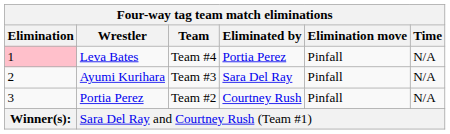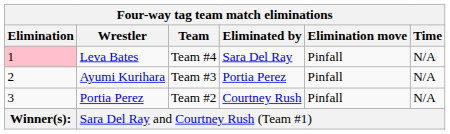(254, 56) Portia Perez -> (257, 56) Sara Del Ray
(257, 77) Sara Del Ray -> (254, 77) Portia Perez
